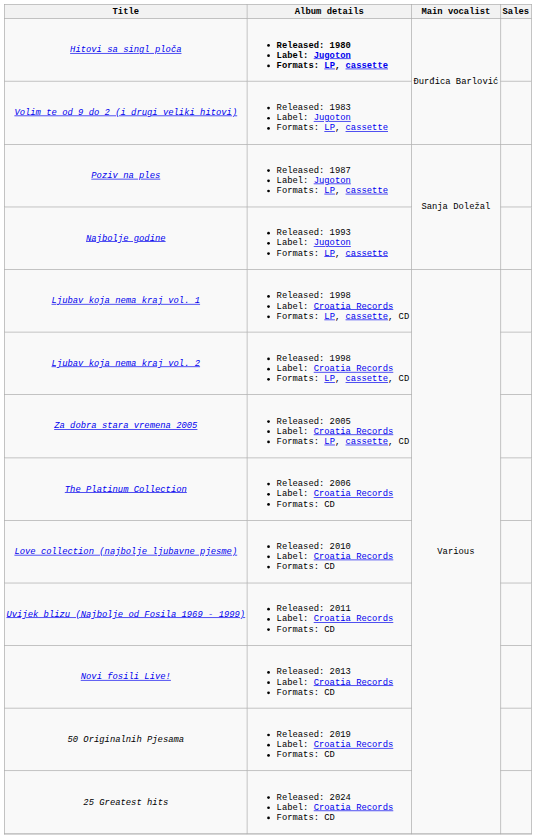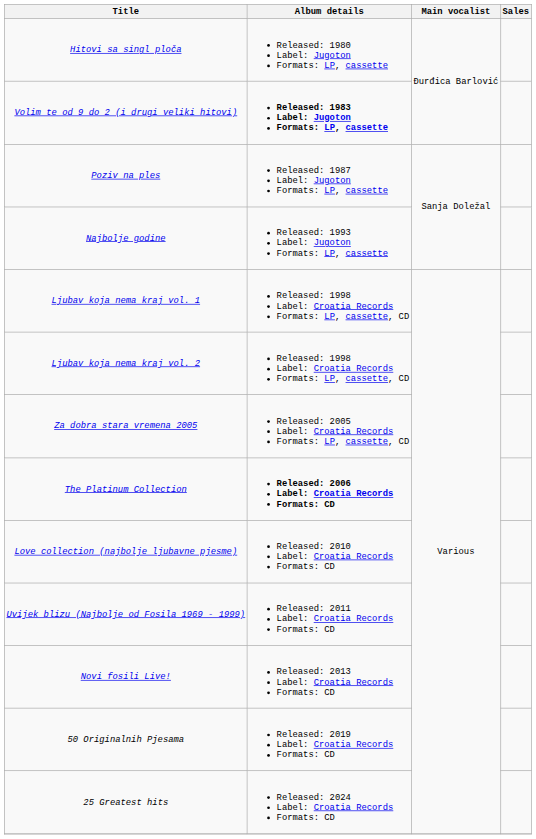(329, 55) bold -> (329, 55) normal
(329, 118) normal -> (329, 118) bold
(329, 494) normal -> (329, 494) bold
